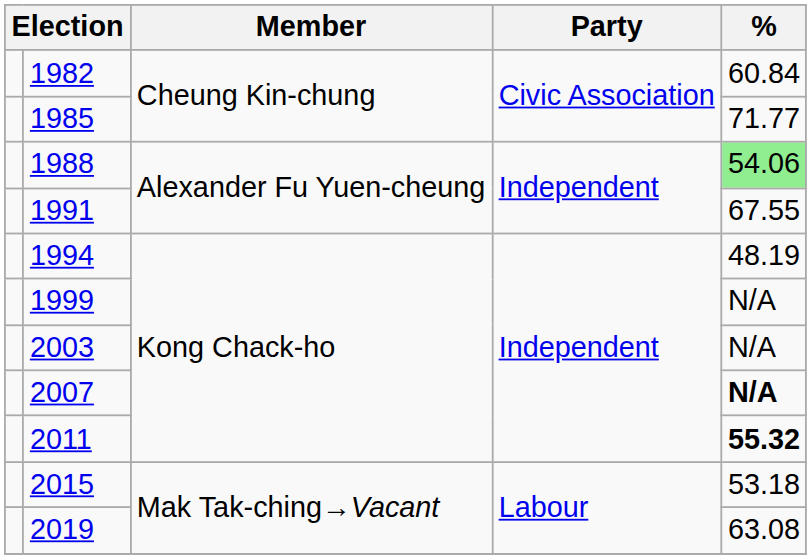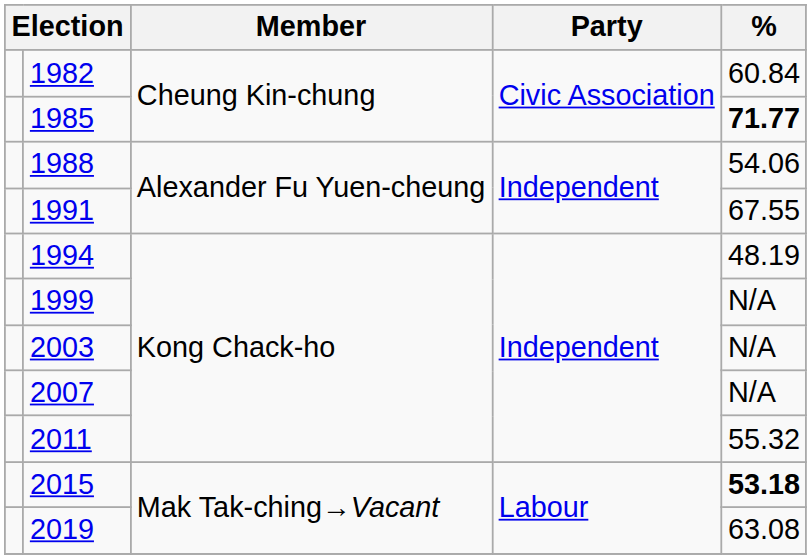(764, 118) normal -> (764, 118) bold
(764, 164) lightgreen background -> (764, 164) no background
(753, 392) bold -> (752, 392) normal
(764, 438) bold -> (764, 438) normal
(764, 484) normal -> (764, 484) bold
